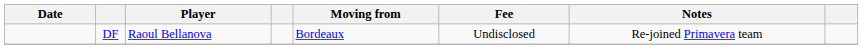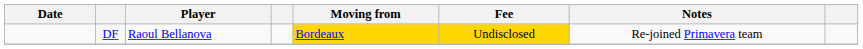(320, 34) no background -> (320, 34) gold background
(504, 34) no background -> (504, 34) gold background
